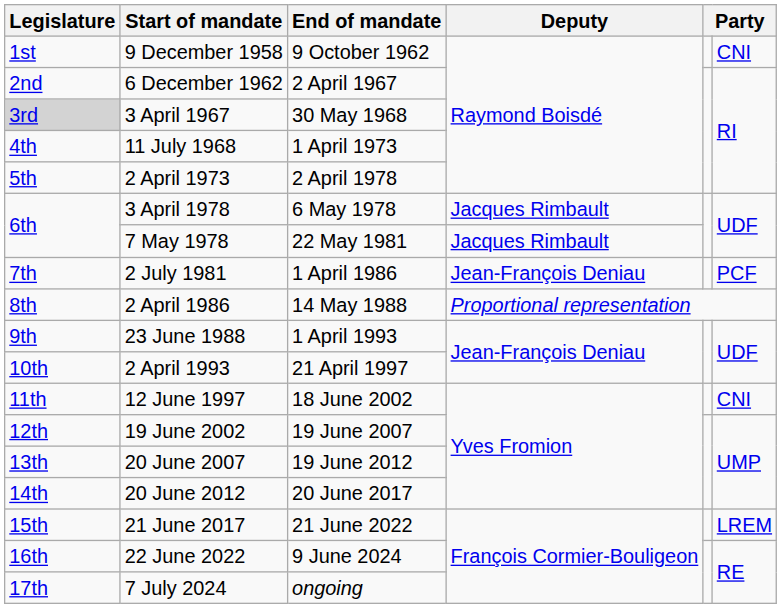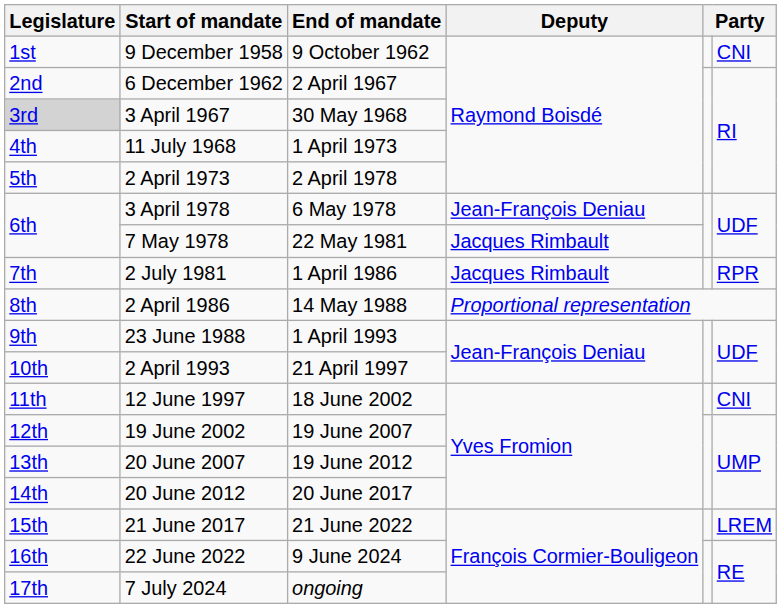(530, 210) Jacques Rimbault -> (548, 210) Jean-François Deniau
(548, 273) Jean-François Deniau -> (530, 273) Jacques Rimbault
(737, 273) PCF -> (738, 273) RPR
